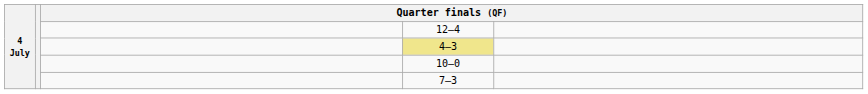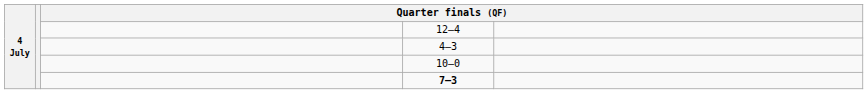(448, 46) khaki background -> (448, 46) no background
(448, 80) normal -> (448, 80) bold
